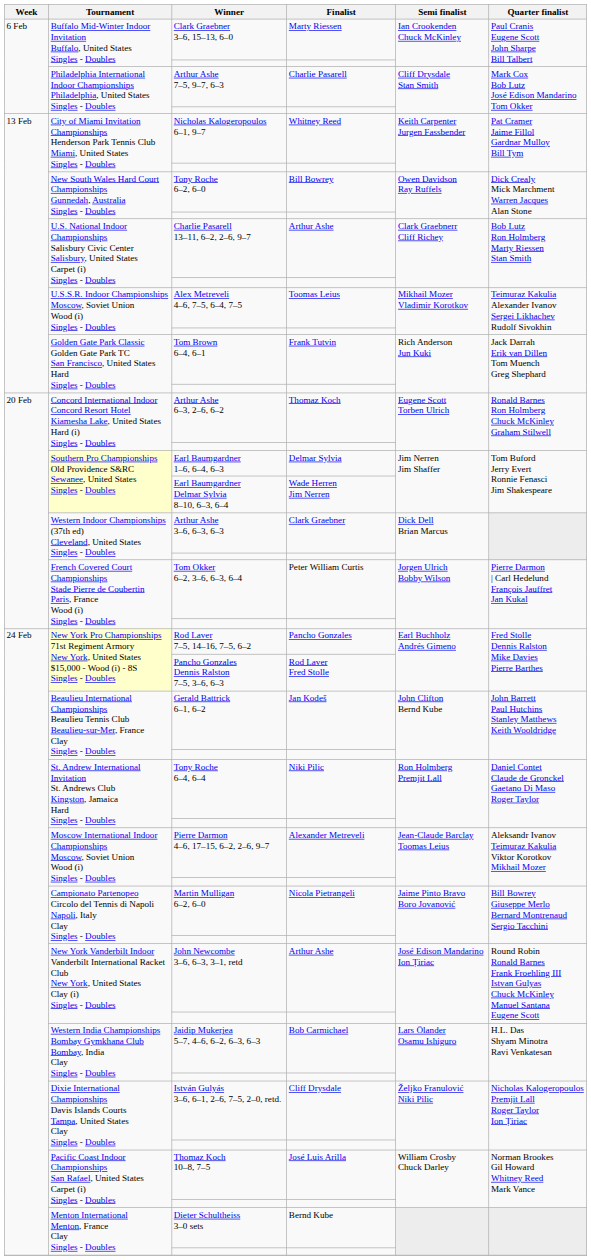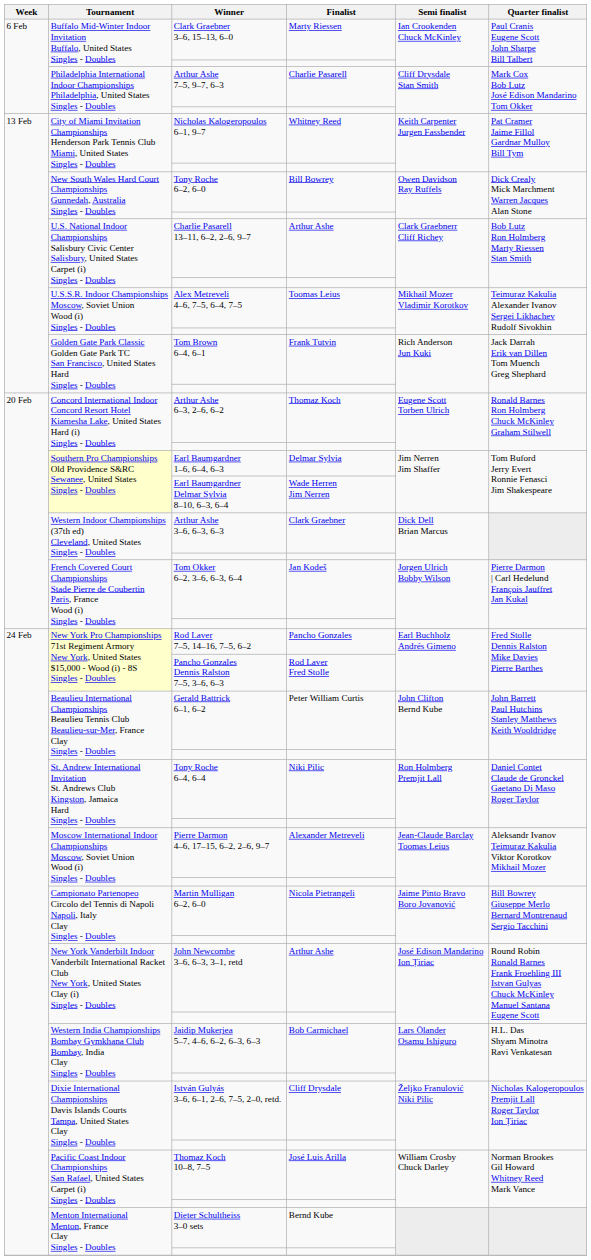(326, 567) Peter William Curtis -> (308, 567) Jan Kodeš
(308, 698) Jan Kodeš -> (326, 698) Peter William Curtis
